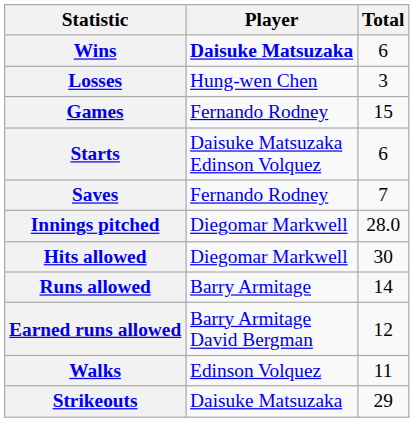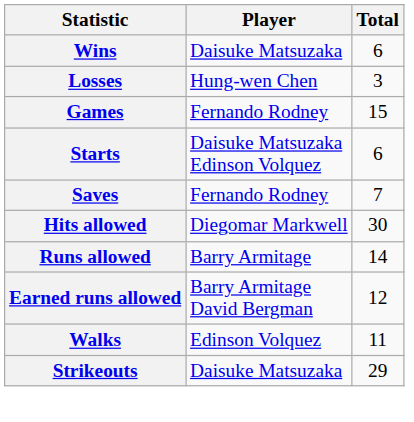(272, 50) bold -> (266, 50) normal
- row: (95, 225)
